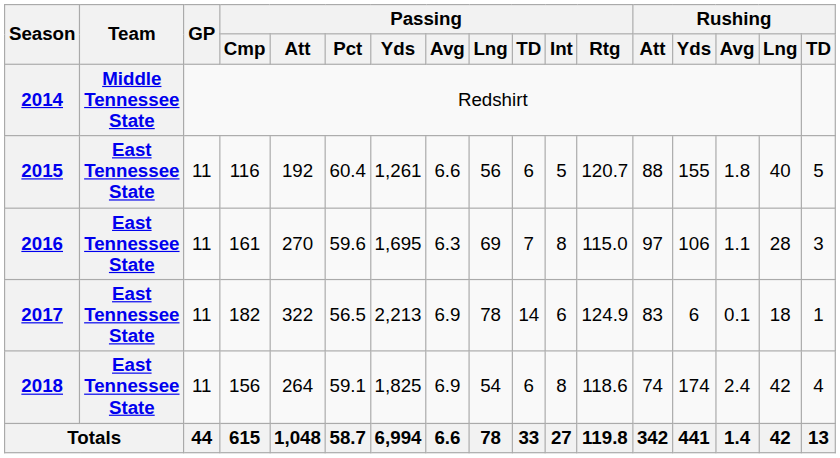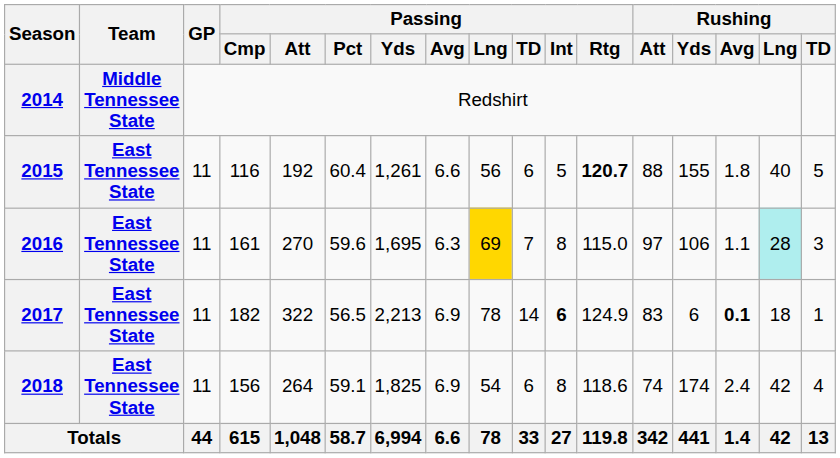(605, 171) normal -> (605, 171) bold
(491, 243) no background -> (491, 243) gold background
(780, 243) no background -> (780, 243) paleturquoise background
(561, 315) normal -> (561, 315) bold
(737, 315) normal -> (737, 315) bold
